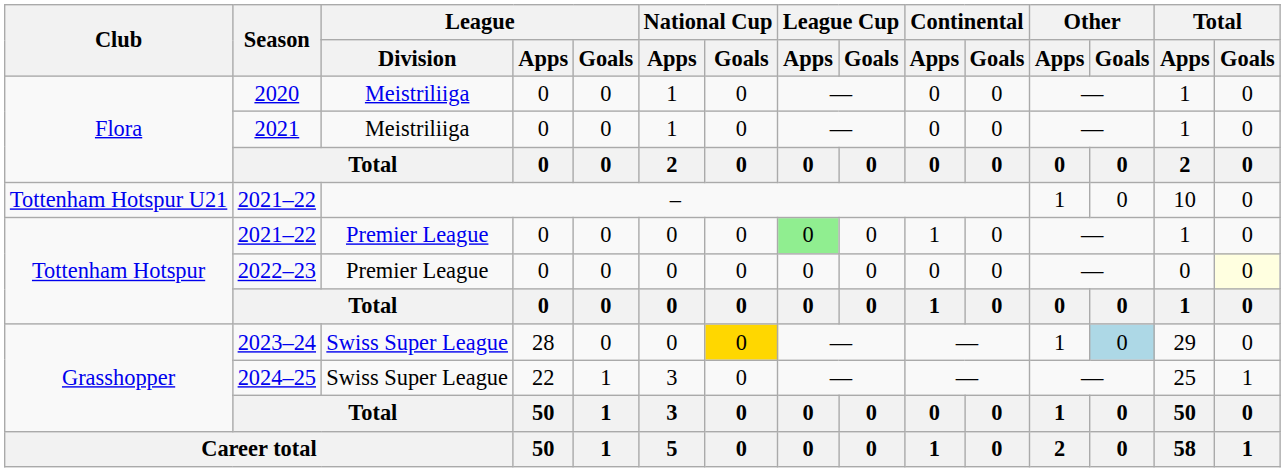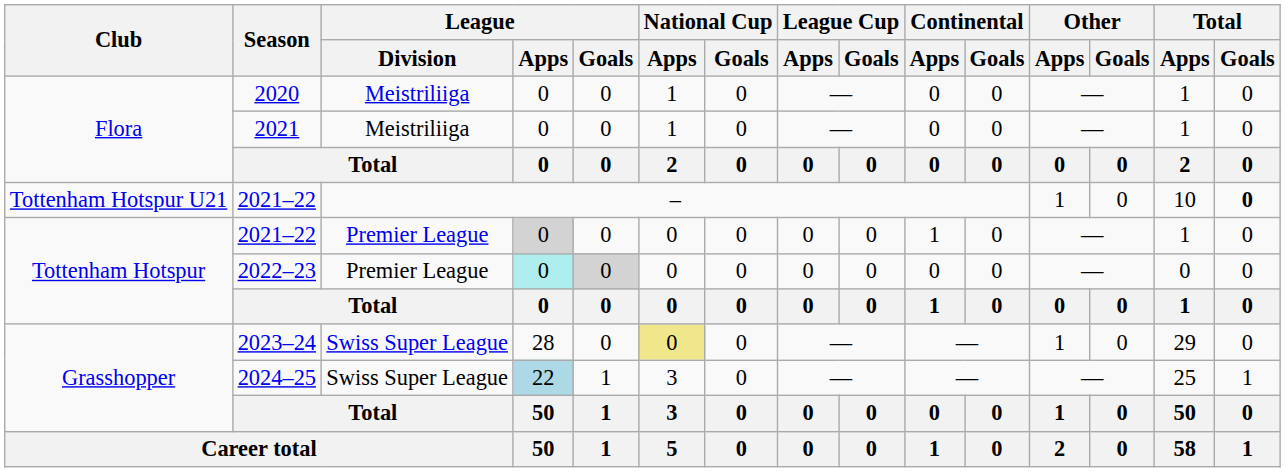(1247, 199) normal -> (1247, 199) bold
(543, 235) no background -> (543, 235) lightgrey background
(808, 235) lightgreen background -> (808, 235) no background
(543, 270) no background -> (543, 270) paleturquoise background
(606, 270) no background -> (606, 270) lightgrey background
(1247, 270) lightyellow background -> (1247, 270) no background
(672, 341) no background -> (672, 341) khaki background
(741, 341) gold background -> (741, 341) no background
(1122, 341) lightblue background -> (1122, 341) no background
(543, 377) no background -> (543, 377) lightblue background
